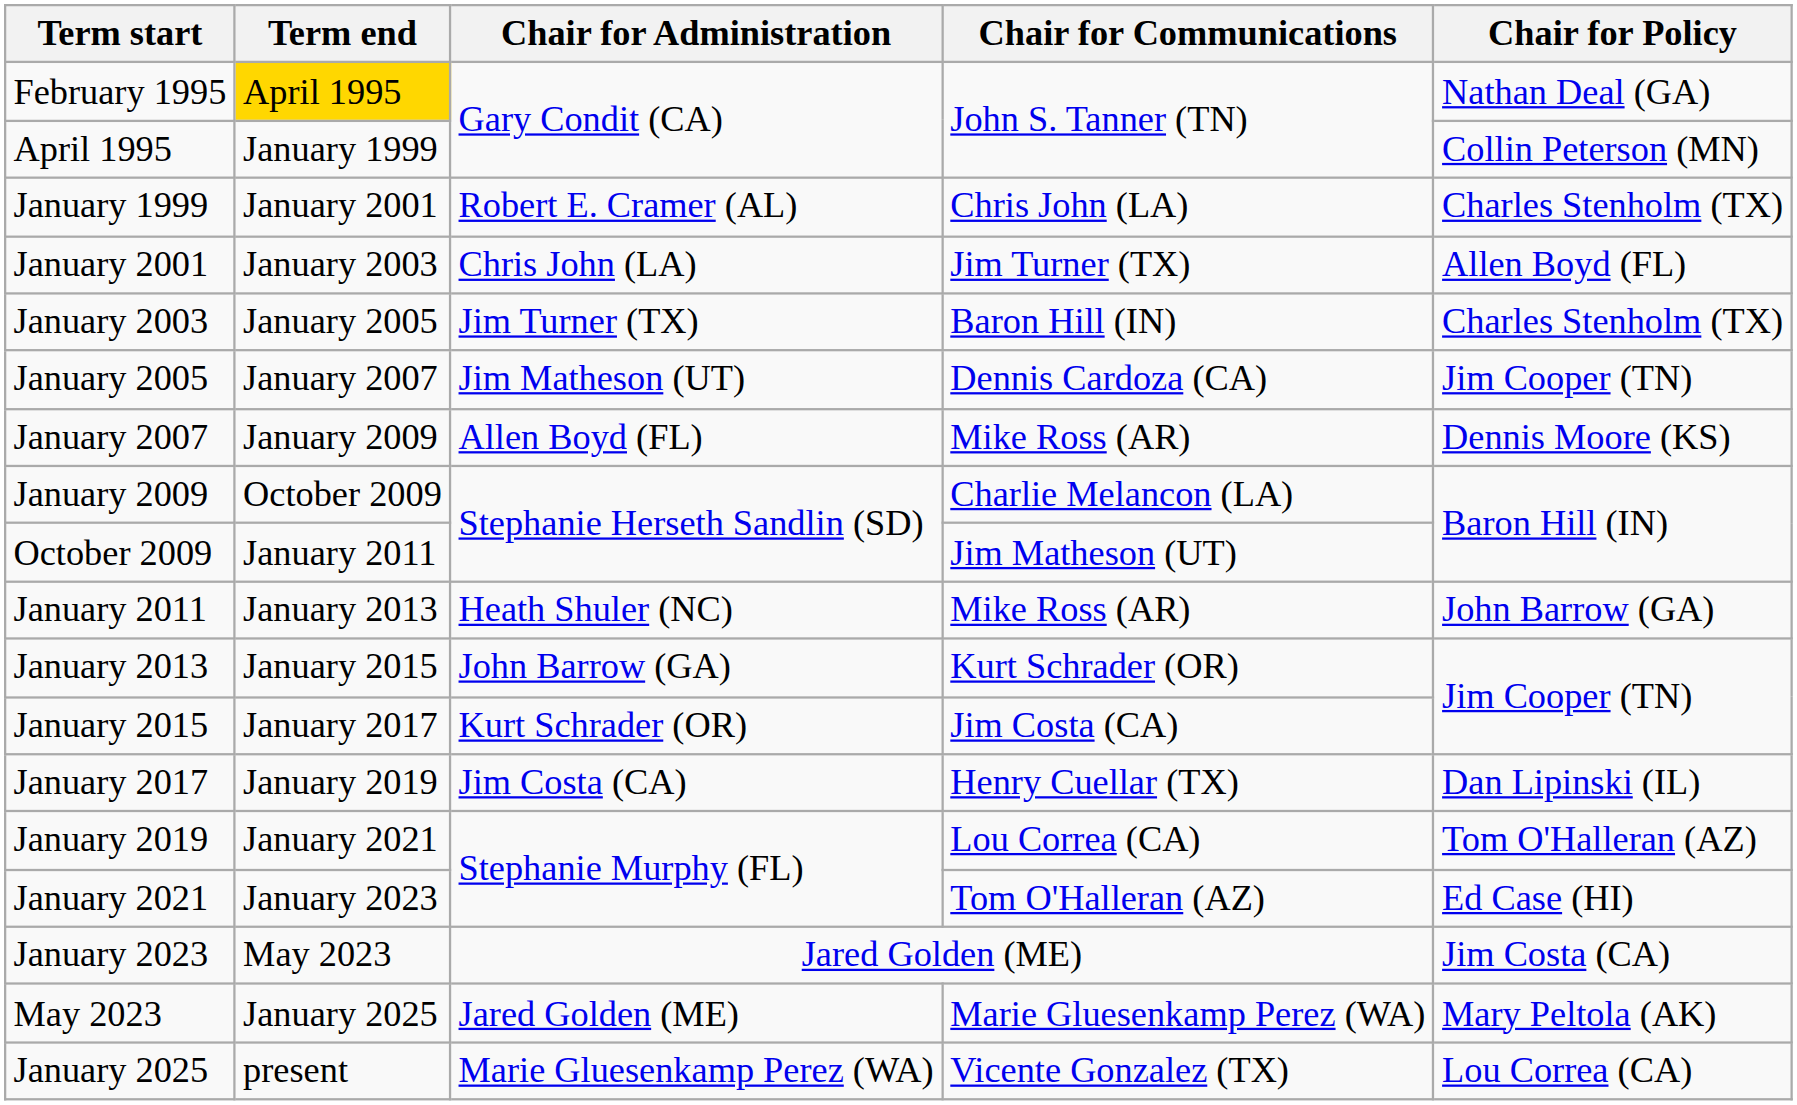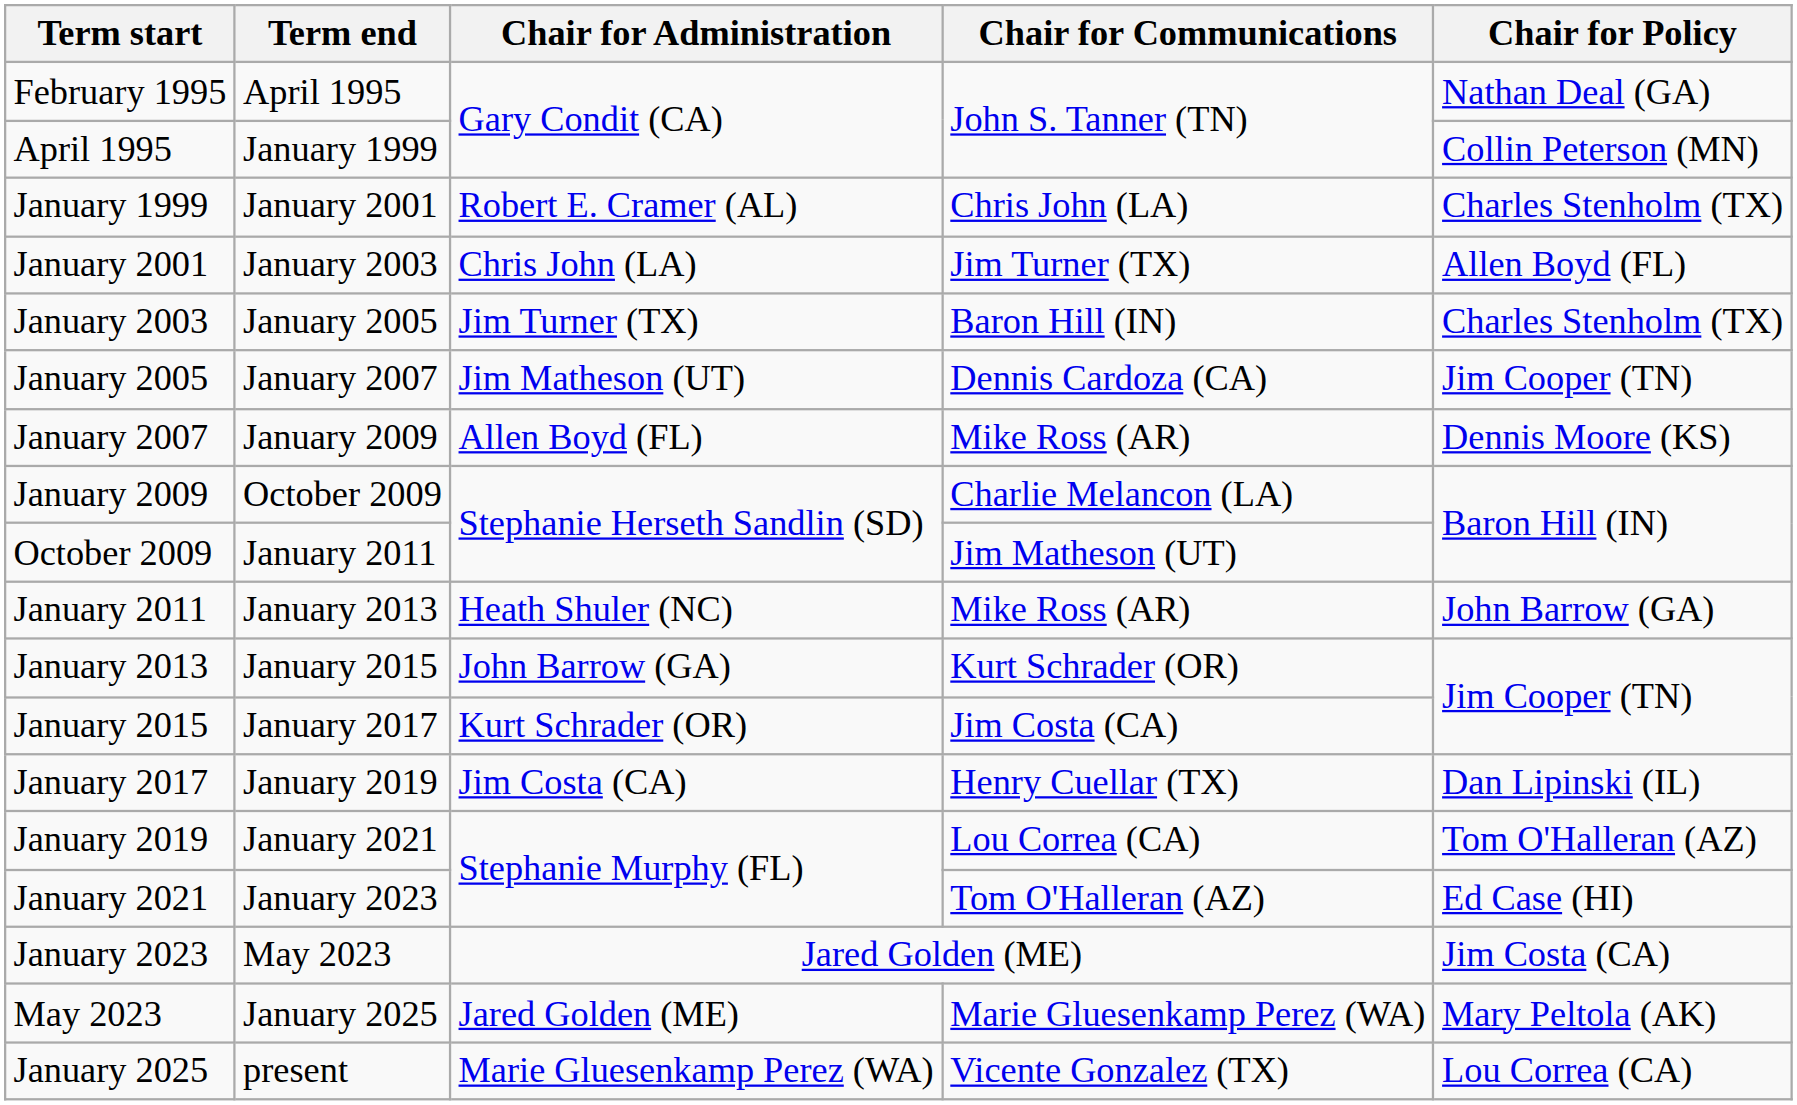(322, 90) gold background -> (322, 90) no background
